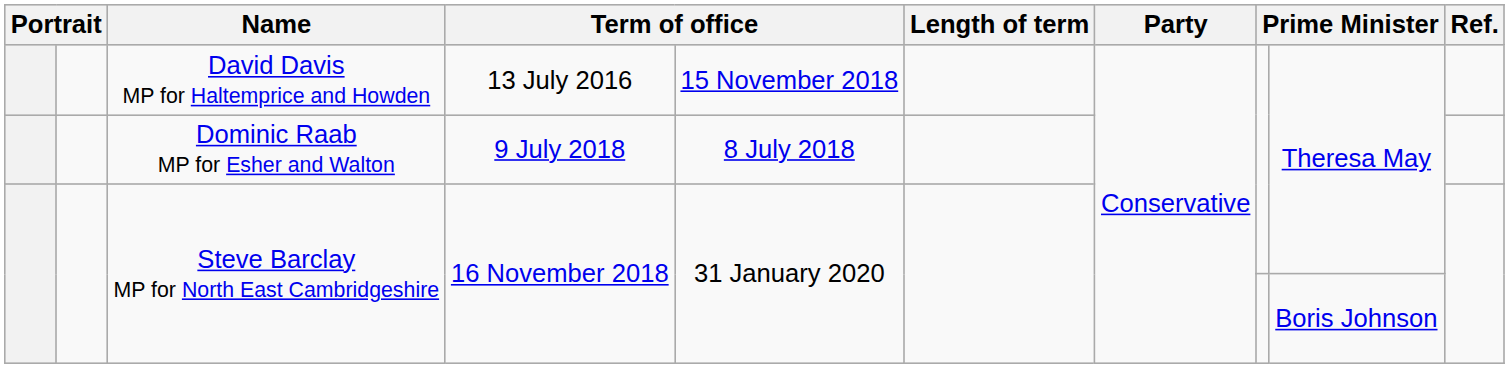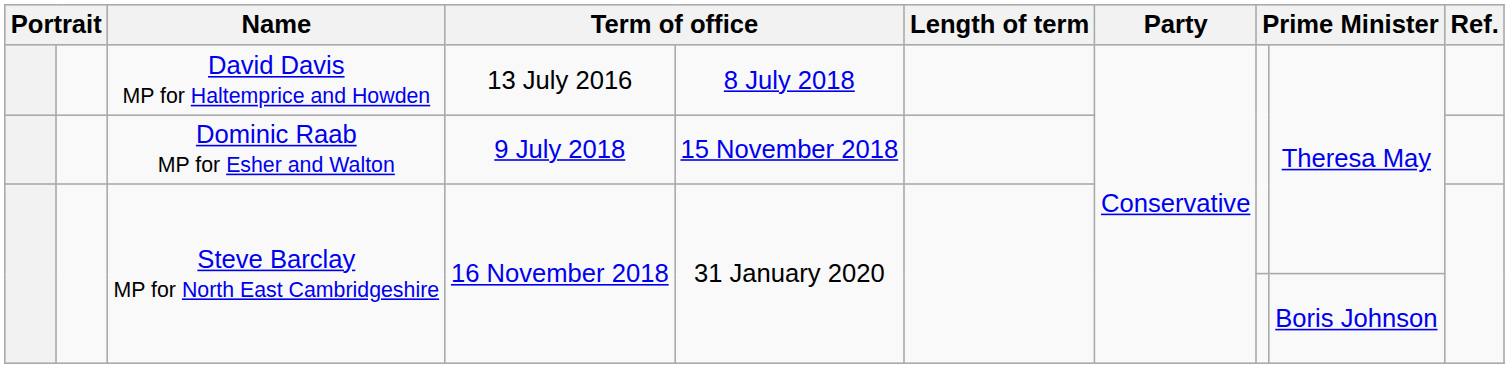(789, 79) 15 November 2018 -> (789, 79) 8 July 2018
(789, 149) 8 July 2018 -> (789, 149) 15 November 2018
